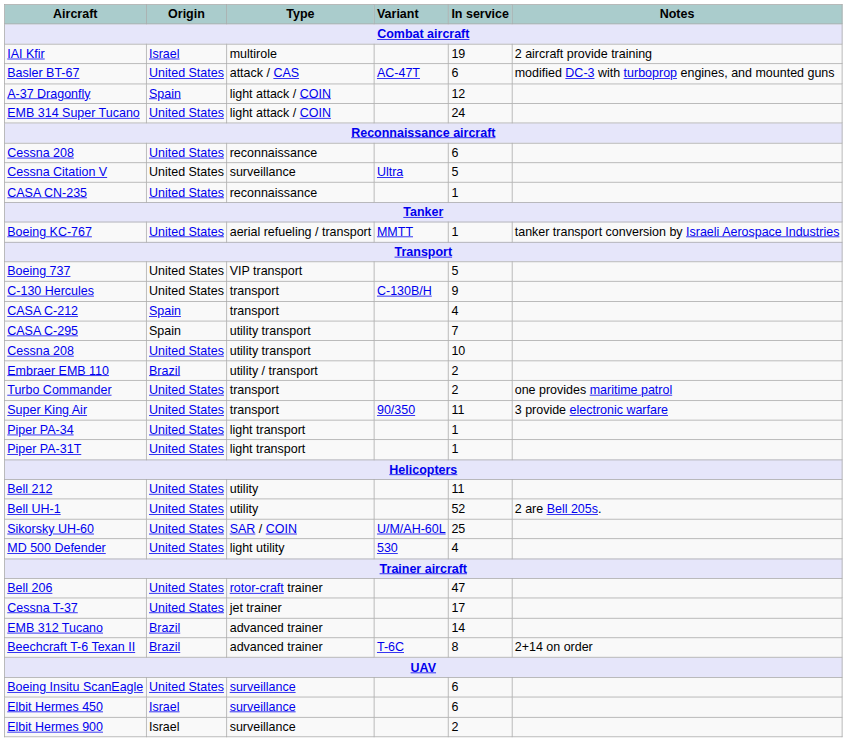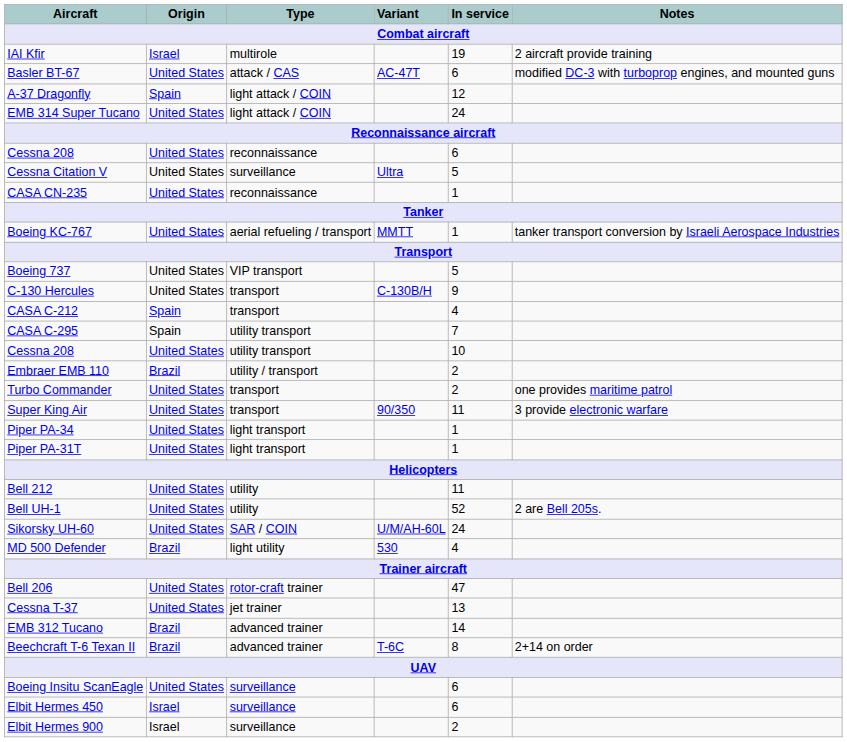(458, 529) 25 -> (458, 529) 24
(186, 548) United States -> (165, 548) Brazil
(458, 608) 17 -> (458, 608) 13
